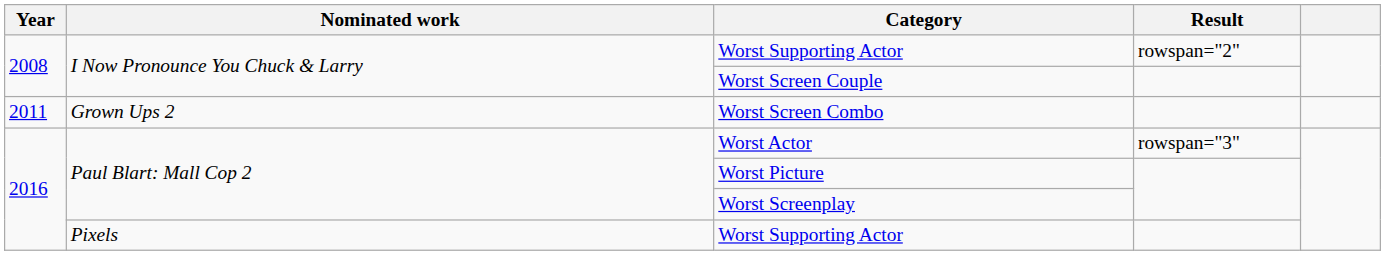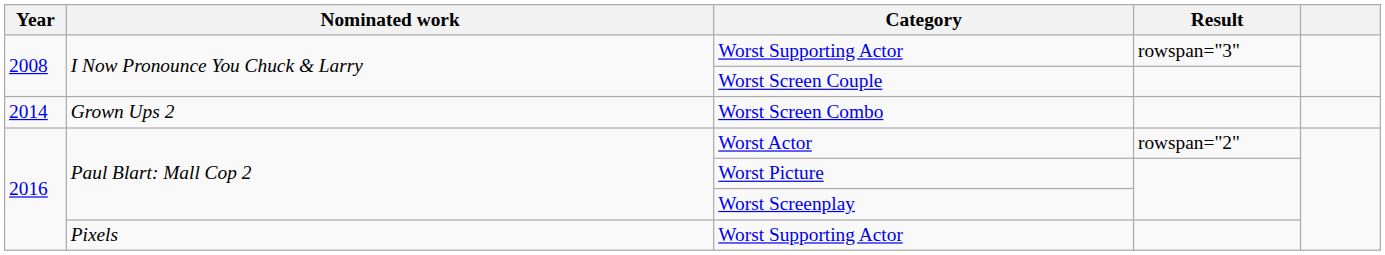(1189, 50) rowspan="2" -> (1189, 50) rowspan="3"
(28, 111) 2011 -> (28, 111) 2014
(1189, 142) rowspan="3" -> (1189, 142) rowspan="2"
